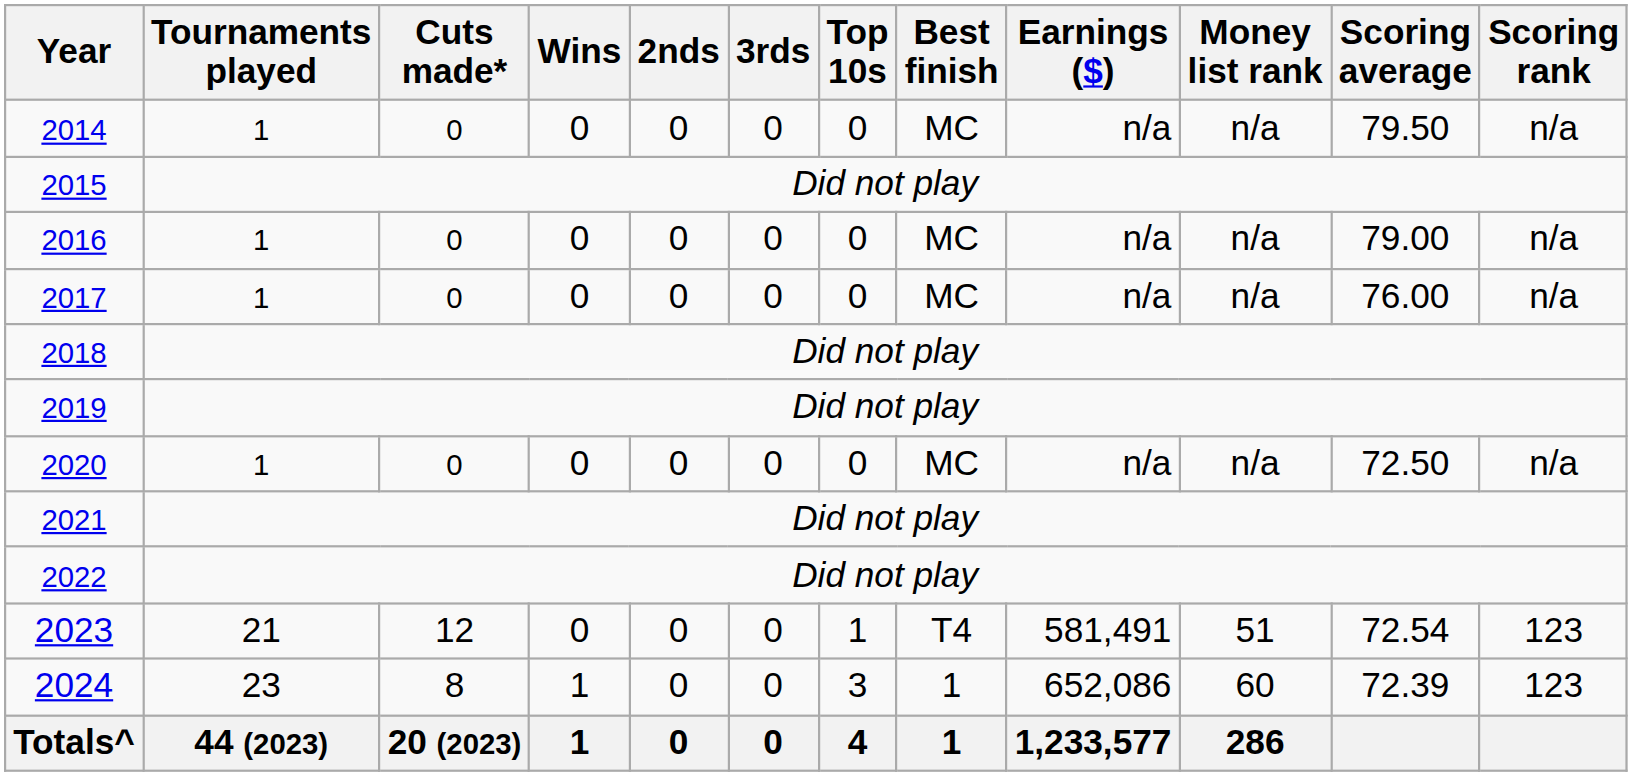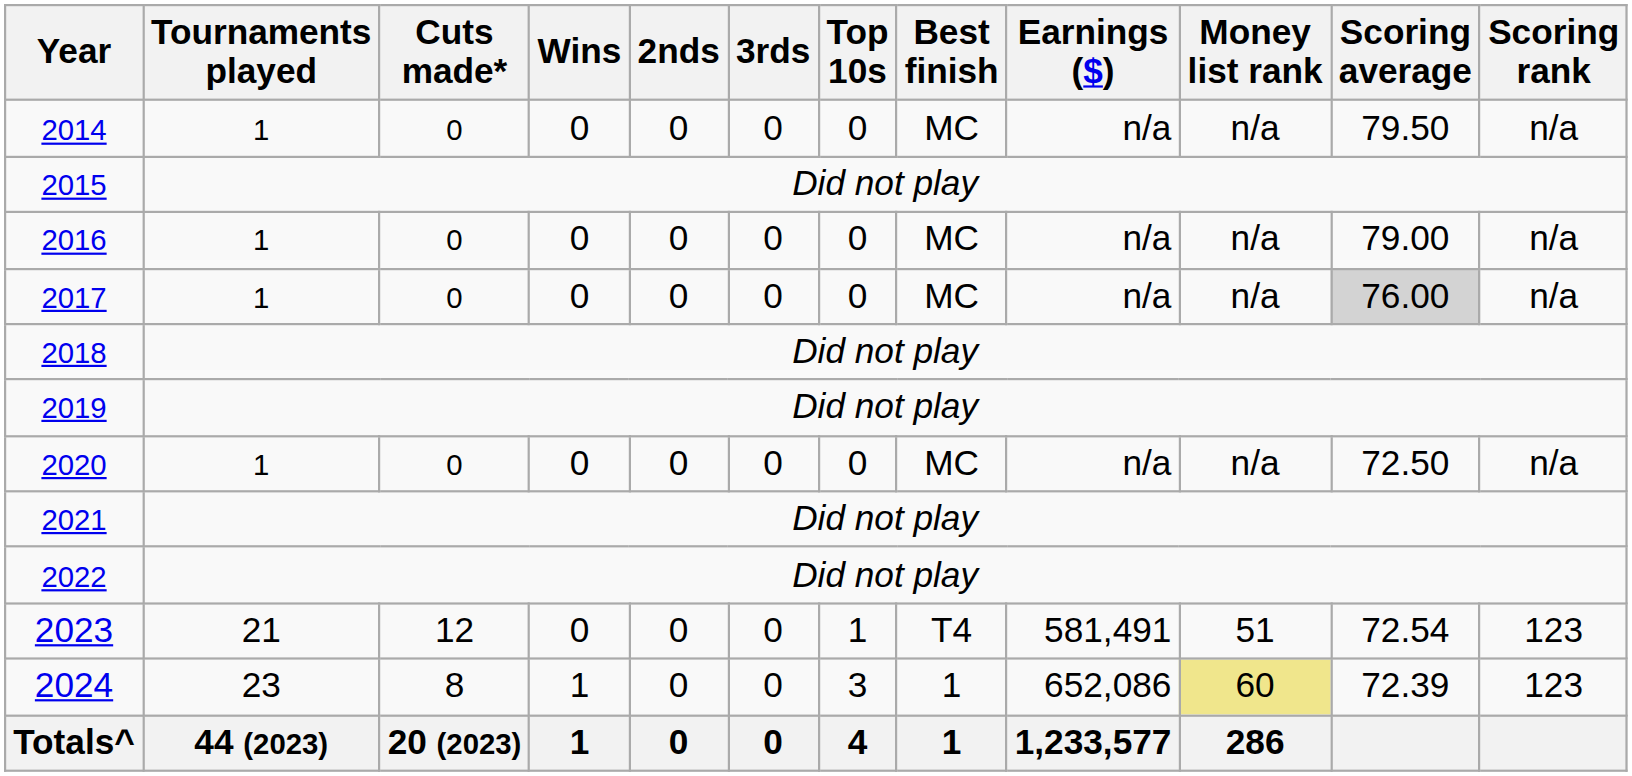(1405, 295) no background -> (1405, 295) lightgrey background
(1255, 686) no background -> (1255, 686) khaki background
